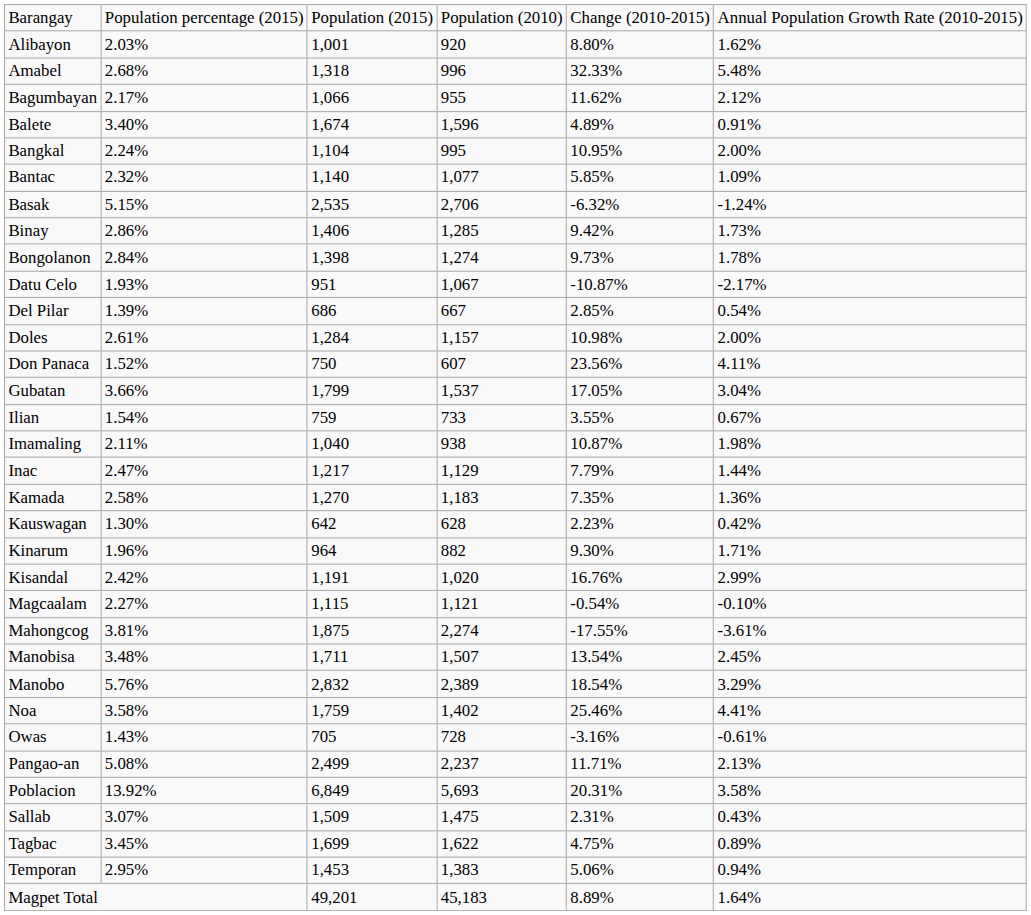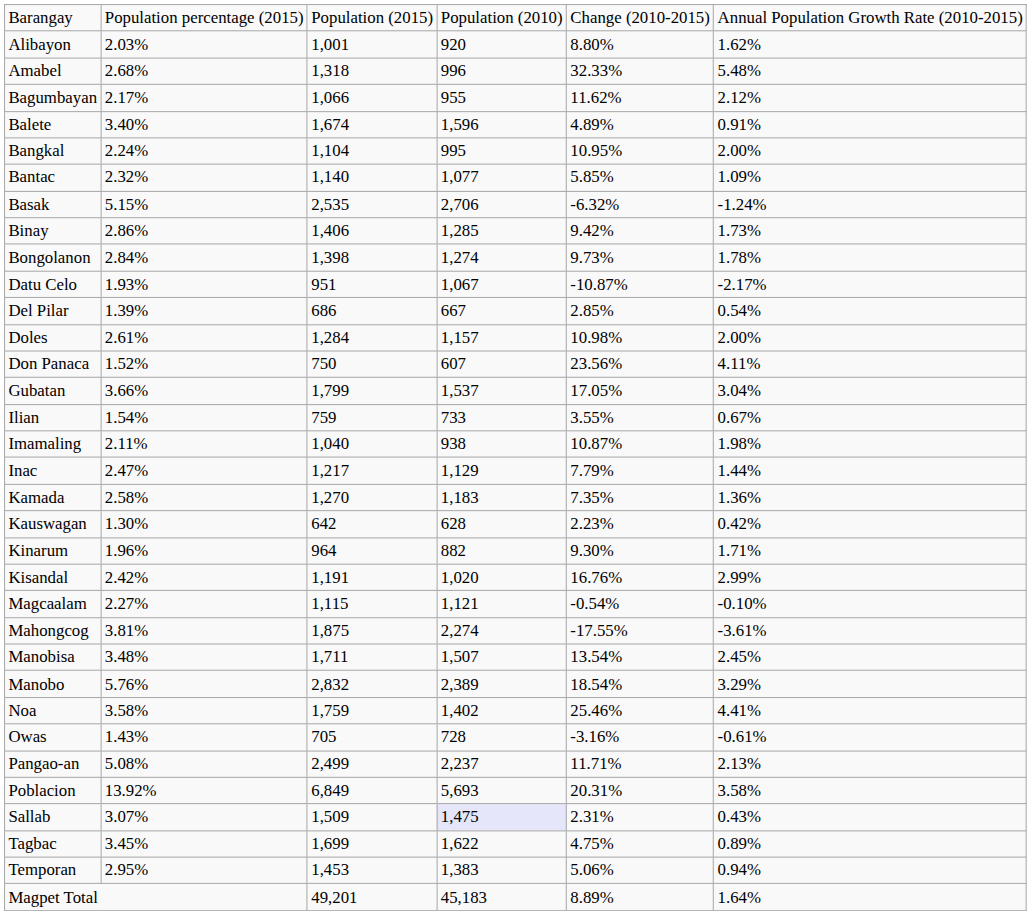(460, 817) no background -> (460, 817) lavender background
